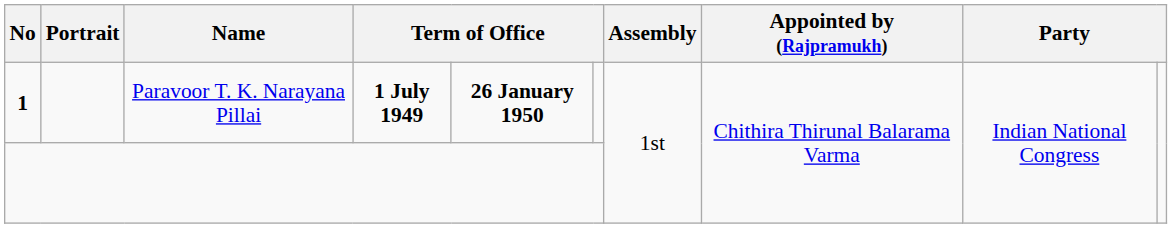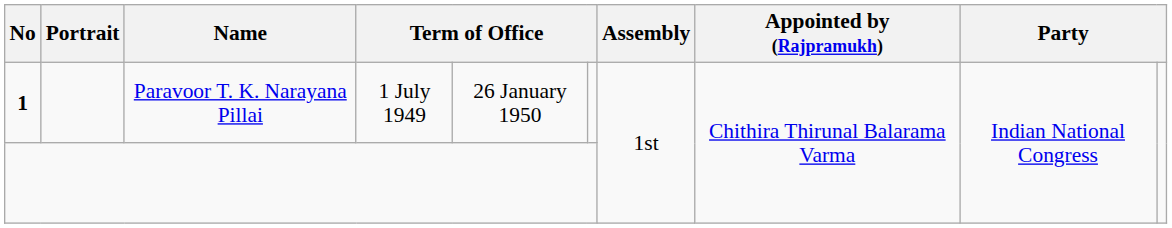(402, 102) bold -> (404, 102) normal
(522, 102) bold -> (520, 102) normal
